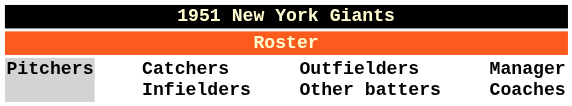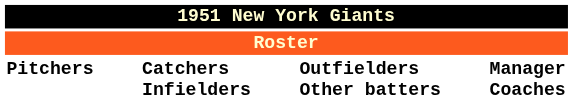(50, 70) lightgrey background -> (50, 70) no background
